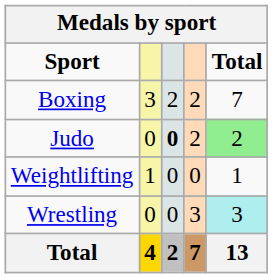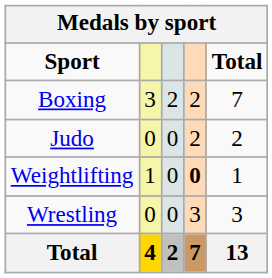(173, 138) bold -> (173, 138) normal
(237, 138) lightgreen background -> (237, 138) no background
(195, 176) normal -> (195, 176) bold
(237, 214) paleturquoise background -> (237, 214) no background
